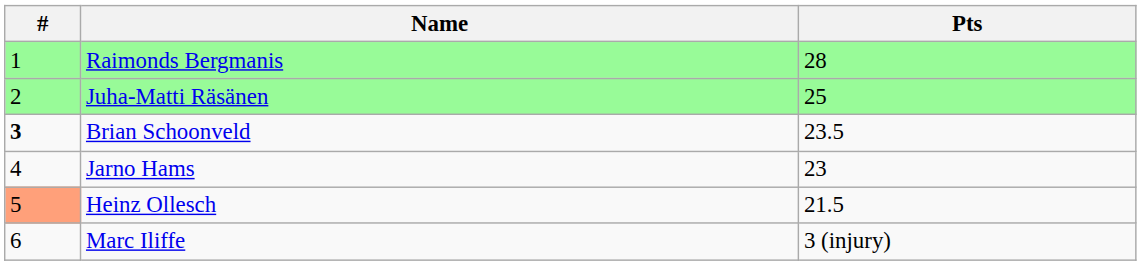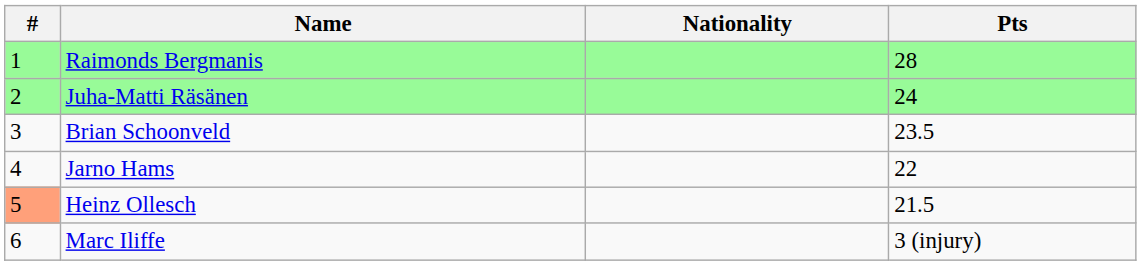+ column: (737, 23)
(815, 96) 25 -> (906, 96) 24
(16, 132) bold -> (16, 132) normal
(815, 168) 23 -> (906, 168) 22
